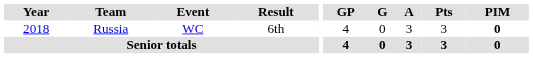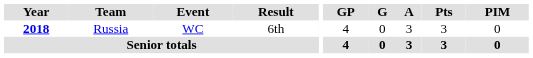(36, 28) normal -> (36, 28) bold
(497, 28) bold -> (497, 28) normal
